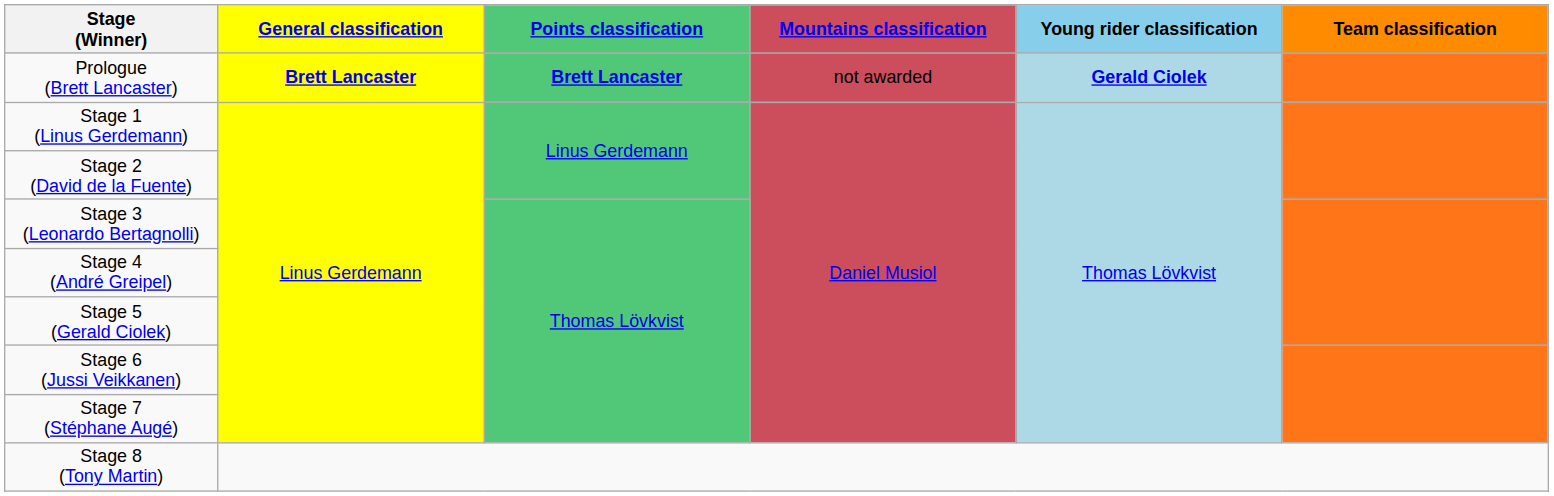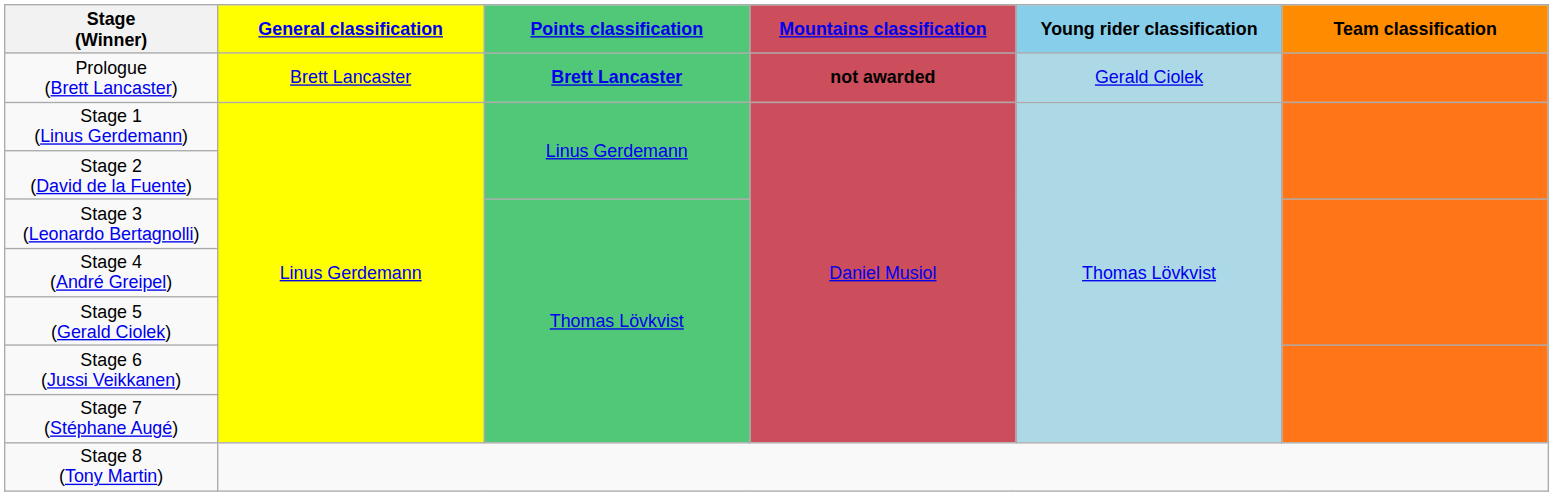(351, 78) bold -> (351, 78) normal
(883, 78) normal -> (883, 78) bold
(1149, 78) bold -> (1149, 78) normal
